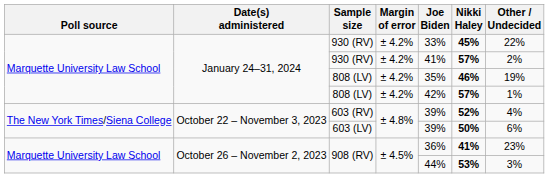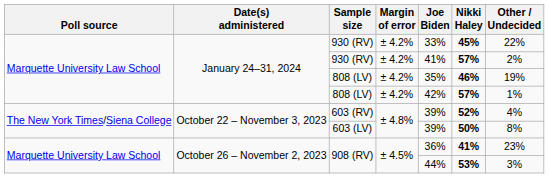(514, 129) 6% -> (514, 129) 8%
